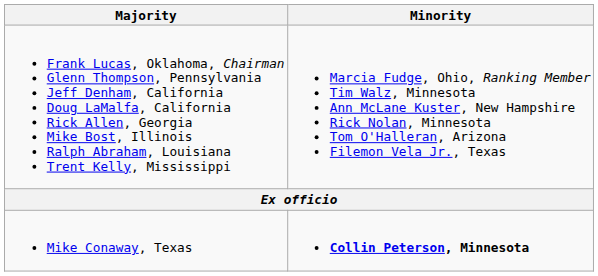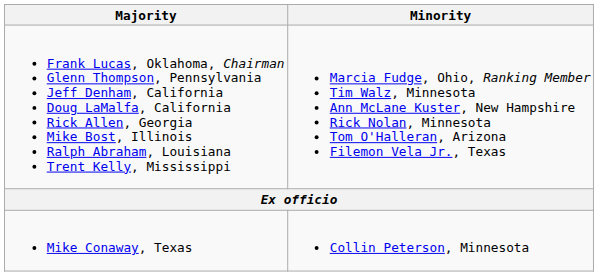(441, 248) bold -> (441, 248) normal
